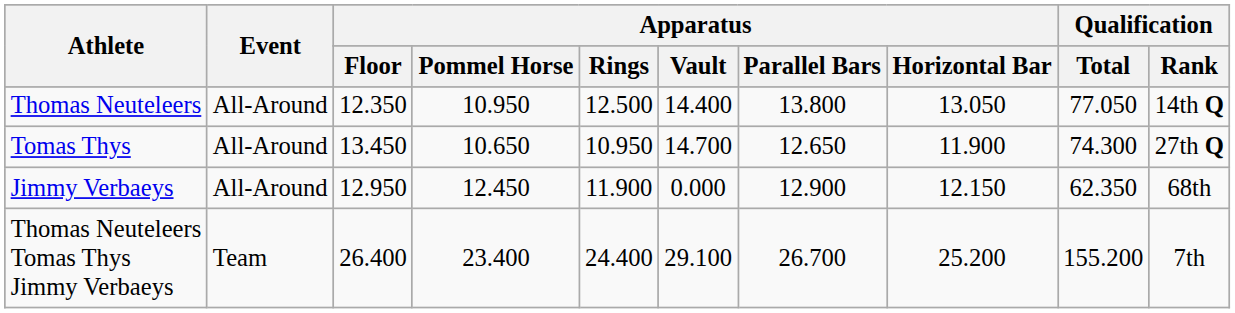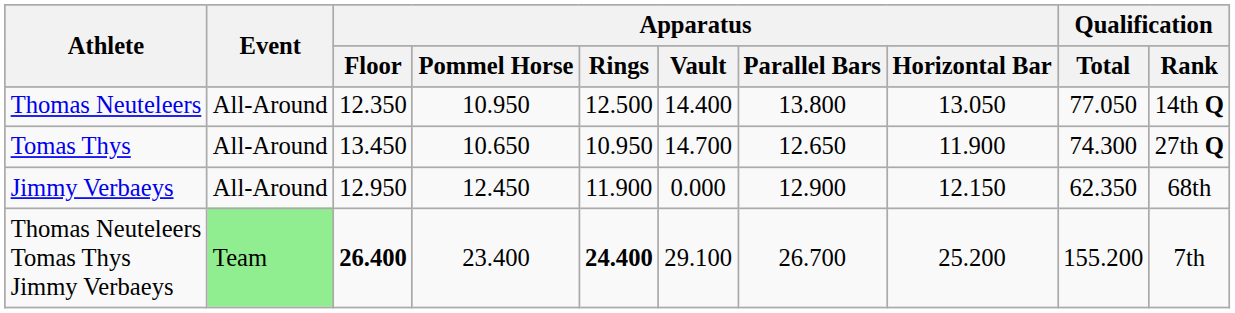(240, 257) no background -> (240, 257) lightgreen background
(373, 257) normal -> (373, 257) bold
(619, 257) normal -> (619, 257) bold
